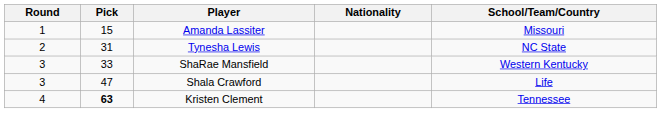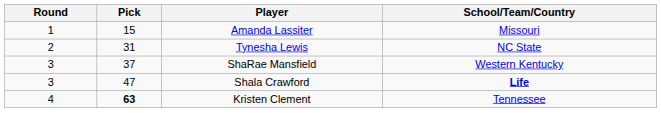- column: (373, 13)
(107, 64) 33 -> (129, 64) 37
(544, 82) normal -> (519, 82) bold
